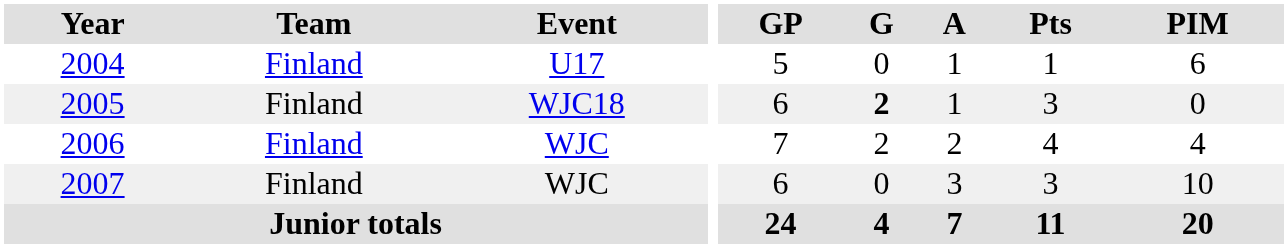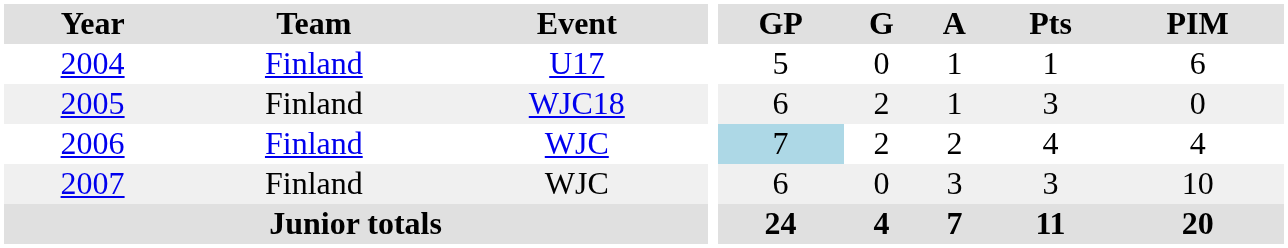(881, 103) bold -> (881, 103) normal
(781, 143) no background -> (781, 143) lightblue background
